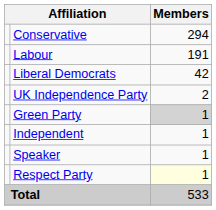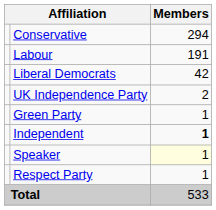(205, 114) lightgrey background -> (205, 114) no background
(205, 134) normal -> (205, 134) bold
(205, 154) no background -> (205, 154) lightyellow background
(205, 174) lightyellow background -> (205, 174) no background
